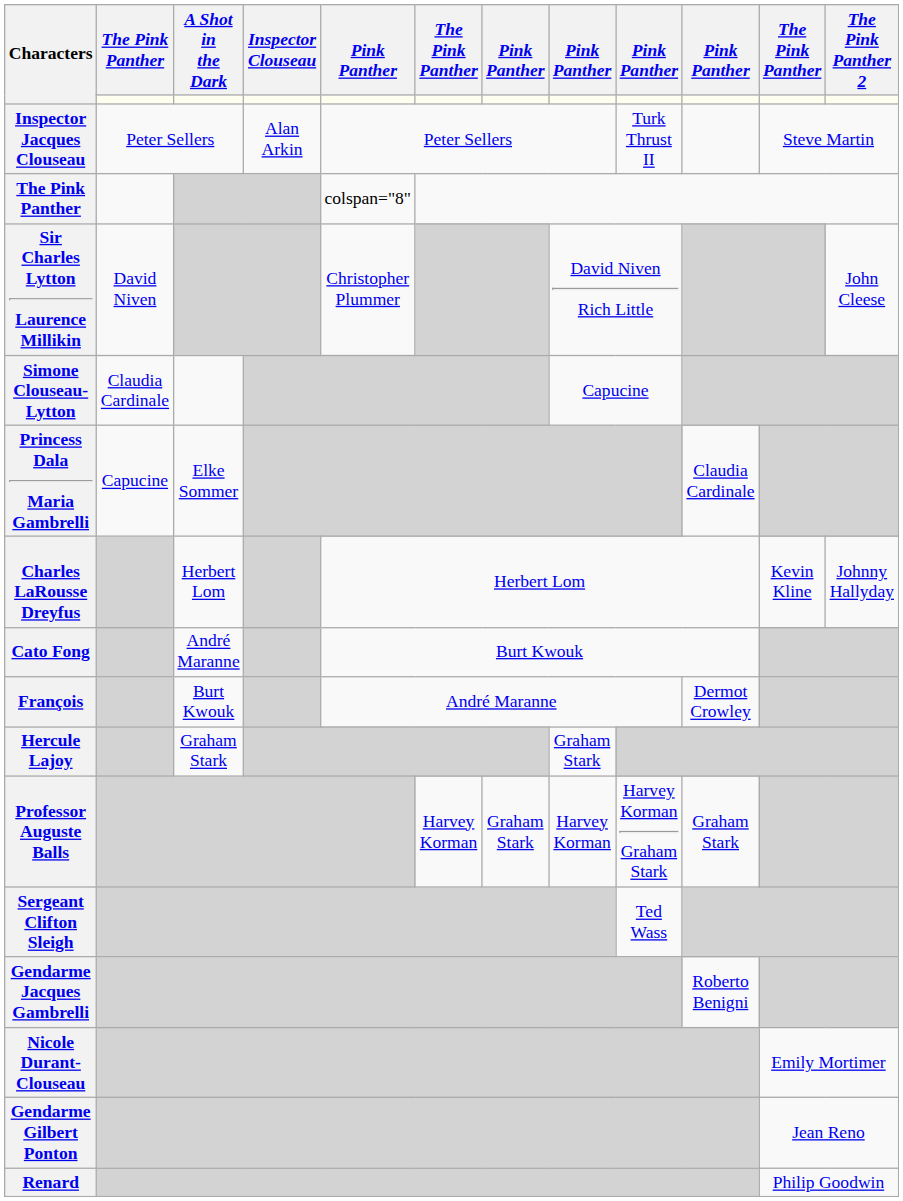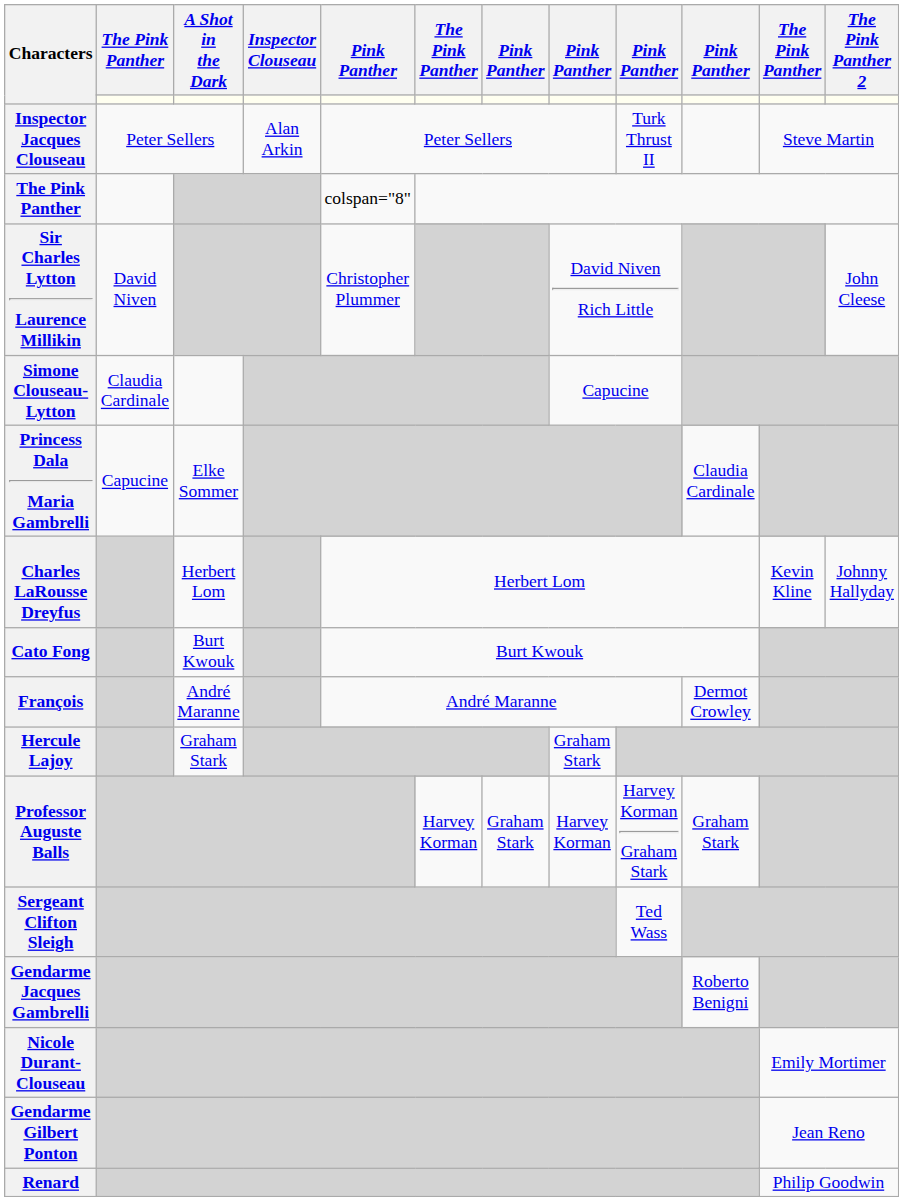(209, 651) André Maranne -> (209, 651) Burt Kwouk
(209, 701) Burt Kwouk -> (209, 701) André Maranne
